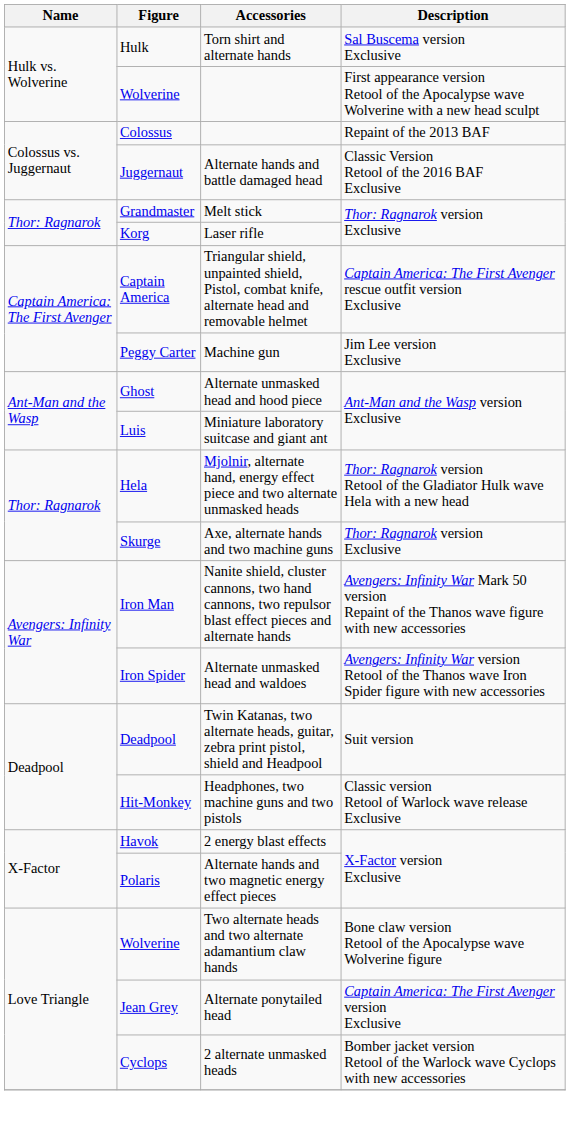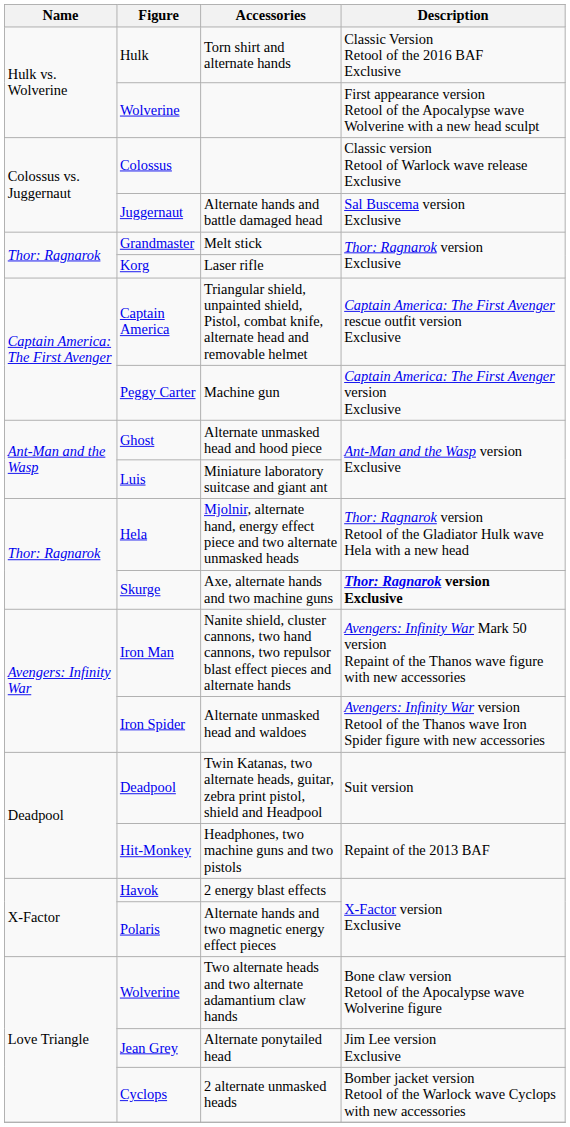(405, 46) Sal Buscema version Exclusive -> (414, 54) Classic Version Retool of the 2016 BAF Exclusive
(417, 133) Repaint of the 2013 BAF -> (436, 165) Classic version Retool of Warlock wave release Exclusive
(414, 172) Classic Version Retool of the 2016 BAF Exclusive -> (405, 212) Sal Buscema version Exclusive
(390, 352) Jim Lee version Exclusive -> (450, 393) Captain America: The First Avenger version Exclusive
(414, 541) normal -> (417, 589) bold
(436, 802) Classic version Retool of Warlock wave release Exclusive -> (417, 851) Repaint of the 2013 BAF
(450, 1007) Captain America: The First Avenger version Exclusive -> (390, 1047) Jim Lee version Exclusive
